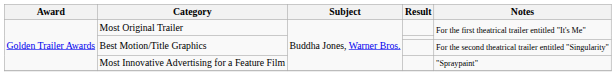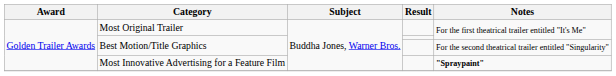(457, 63) normal -> (460, 63) bold
